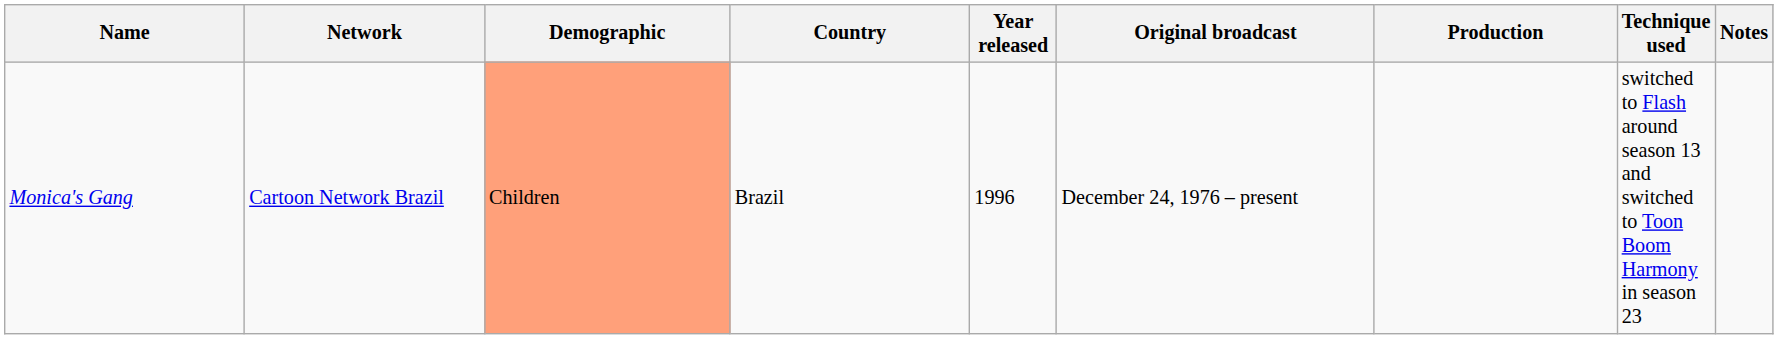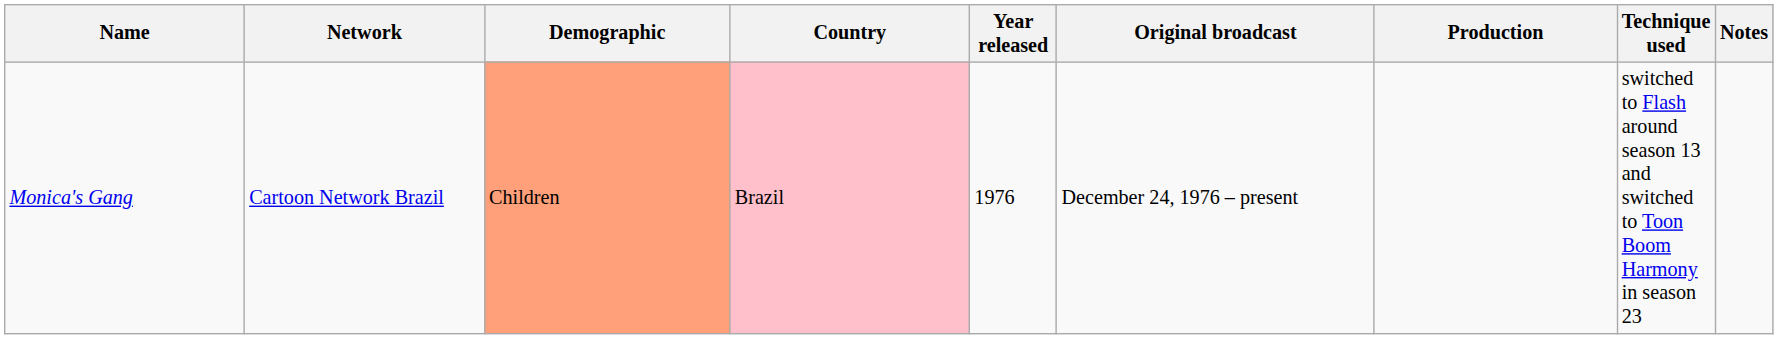(759, 197) no background -> (759, 197) pink background
(994, 197) 1996 -> (994, 197) 1976
